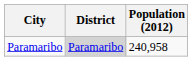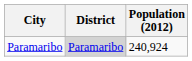(148, 46) 240,958 -> (148, 46) 240,924
